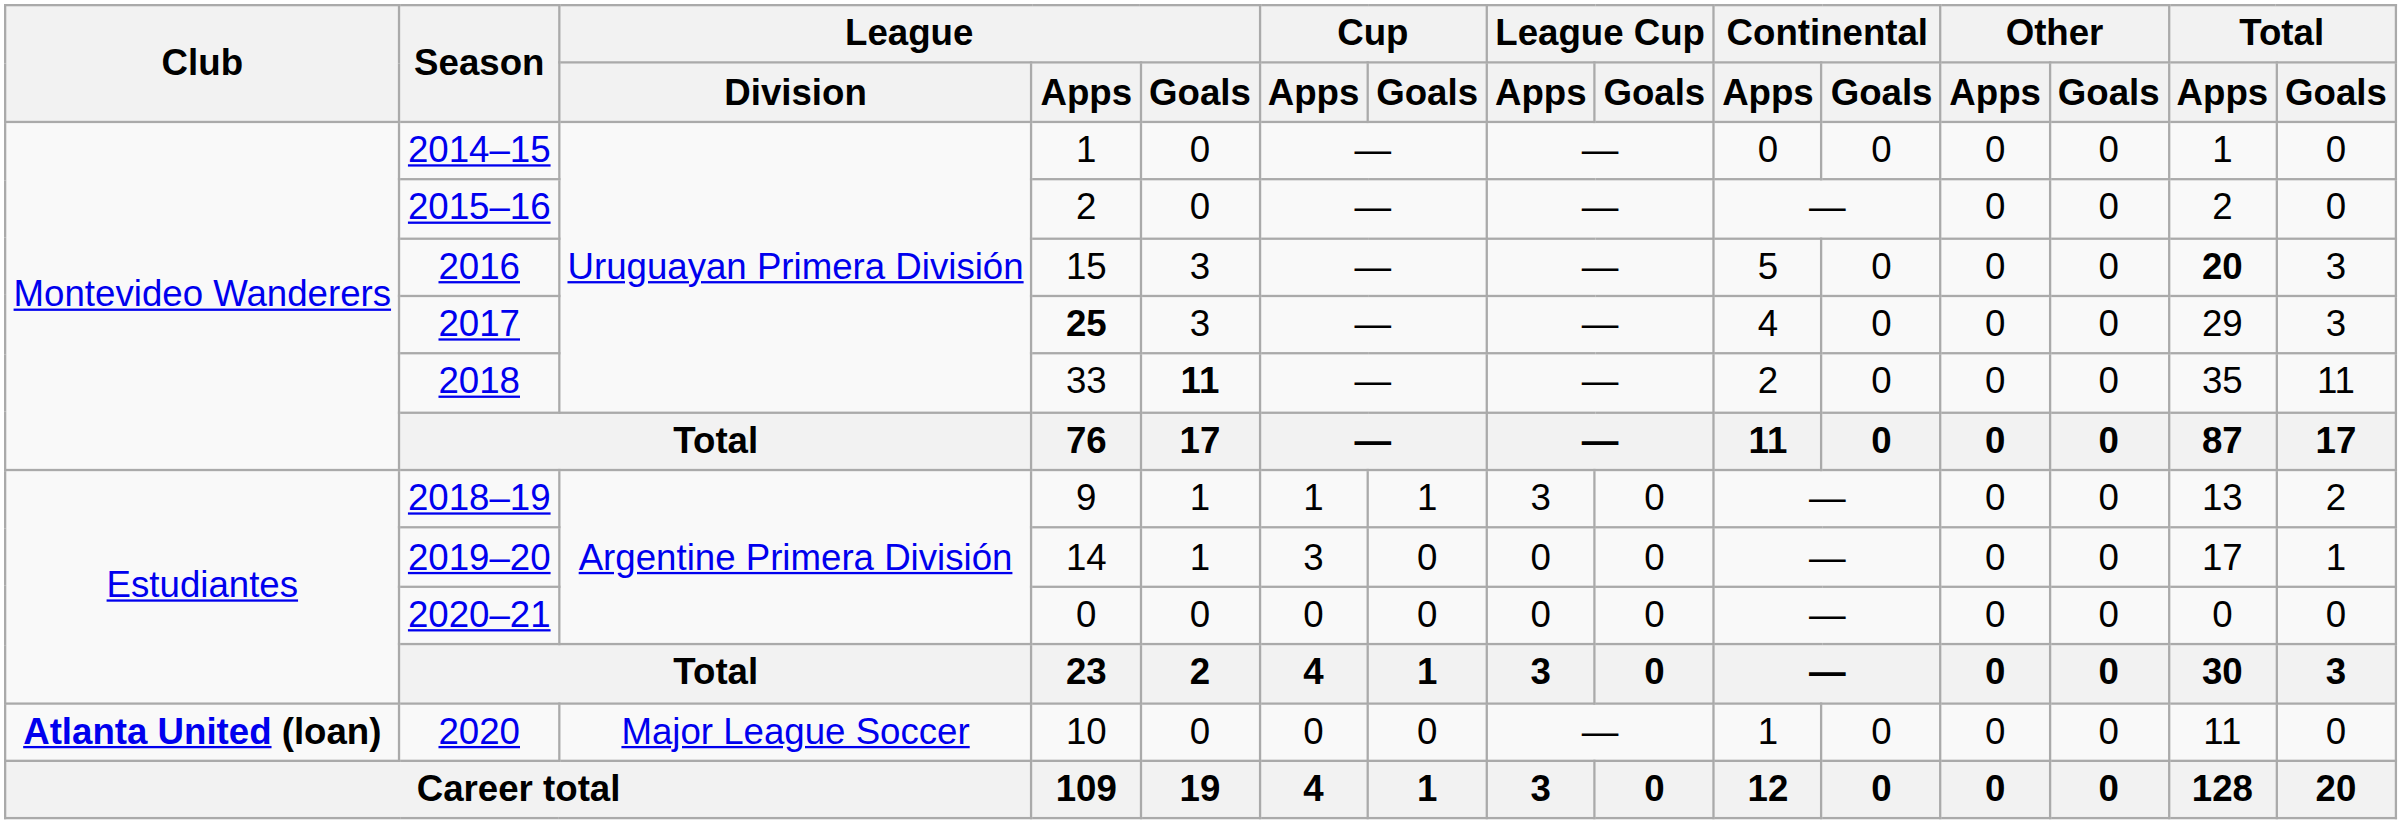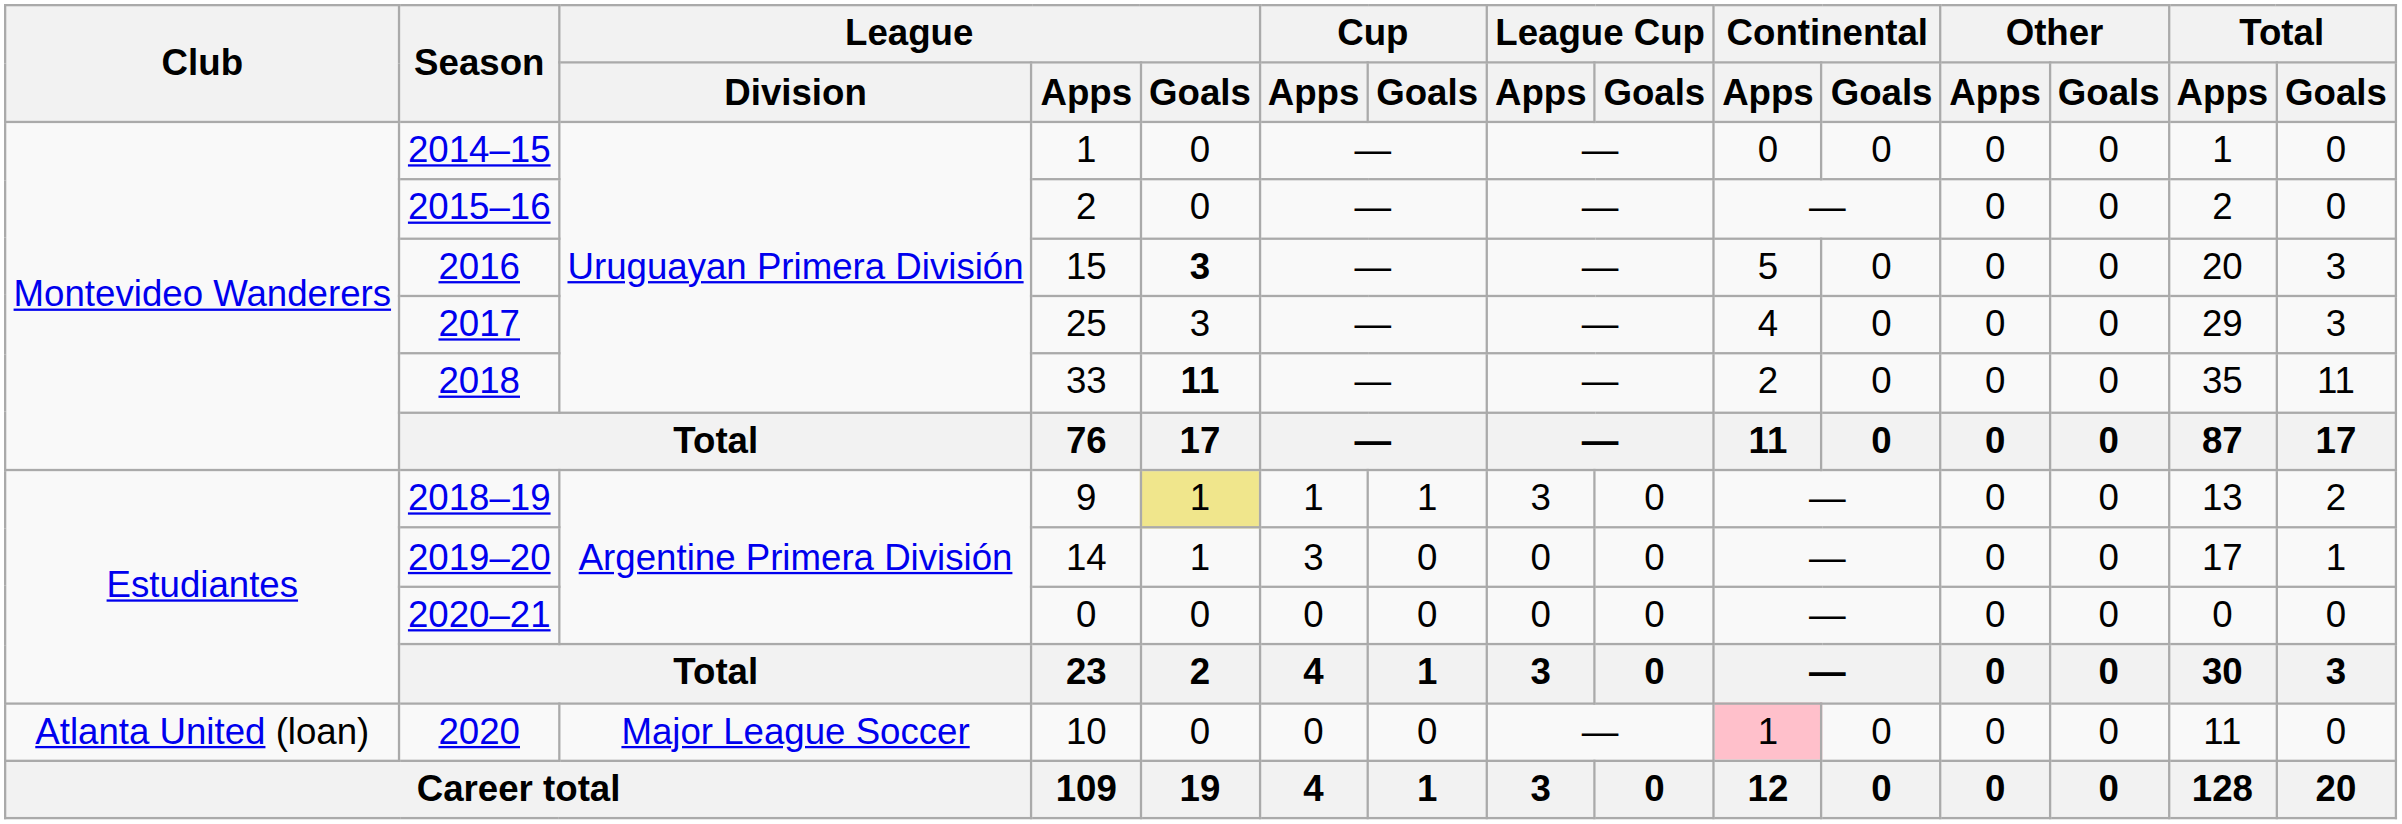(1200, 265) normal -> (1200, 265) bold
(2222, 265) bold -> (2222, 265) normal
(1086, 324) bold -> (1086, 324) normal
(1200, 498) no background -> (1200, 498) khaki background
(202, 730) bold -> (202, 730) normal
(1768, 730) no background -> (1768, 730) pink background
